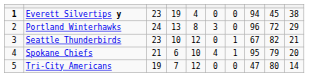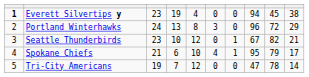(294, 53) 20 -> (294, 53) 17
(274, 66) 80 -> (274, 66) 78
